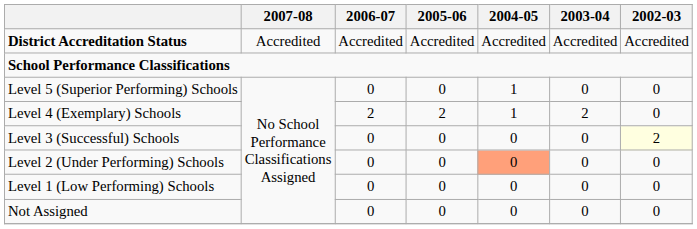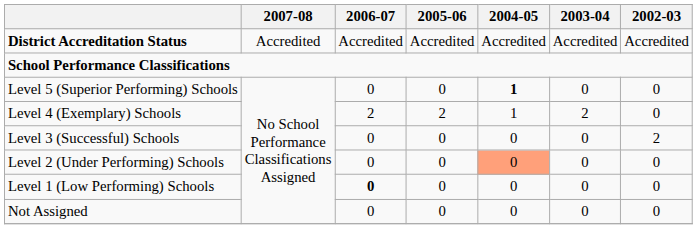(514, 89) normal -> (514, 89) bold
(657, 138) lightyellow background -> (657, 138) no background
(371, 187) normal -> (371, 187) bold
